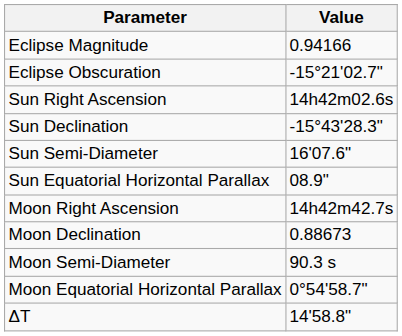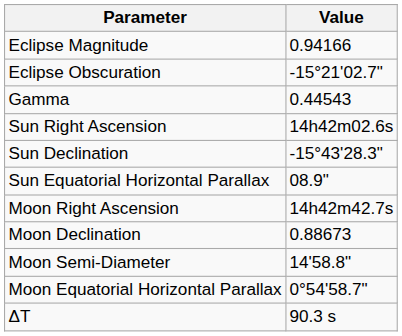+ row: (39, 99)
- row: (83, 153)
(313, 262) 90.3 s -> (320, 262) 14'58.8"
(320, 316) 14'58.8" -> (313, 316) 90.3 s
